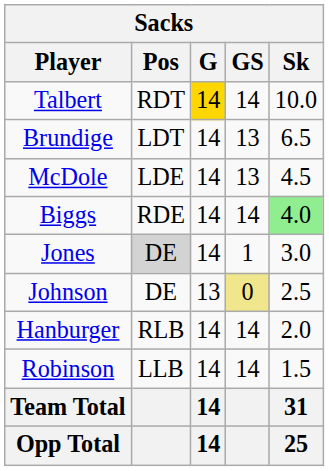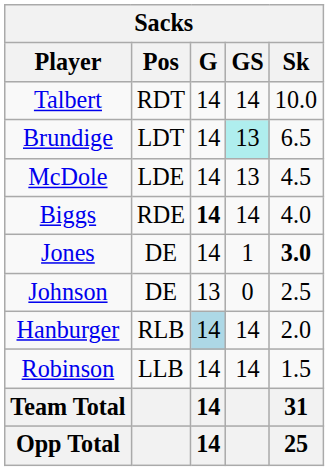(208, 100) gold background -> (208, 100) no background
(248, 138) no background -> (248, 138) paleturquoise background
(208, 215) normal -> (208, 215) bold
(296, 215) lightgreen background -> (296, 215) no background
(161, 253) lightgrey background -> (161, 253) no background
(296, 253) normal -> (296, 253) bold
(248, 291) khaki background -> (248, 291) no background
(208, 330) no background -> (208, 330) lightblue background
